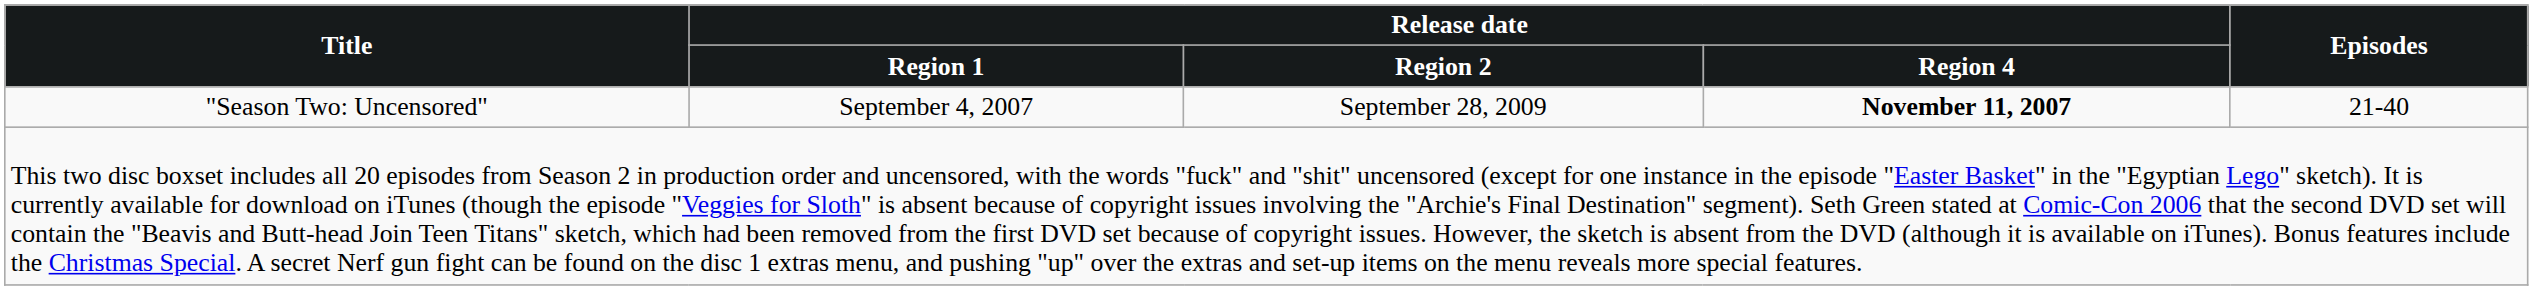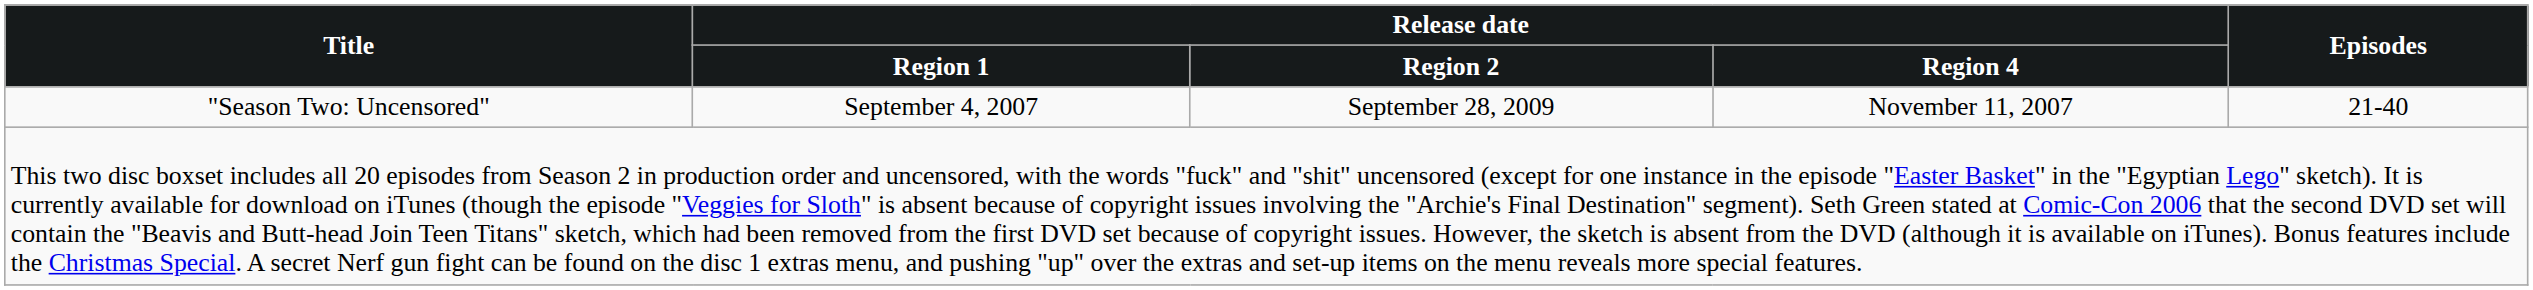(1967, 106) bold -> (1971, 106) normal
